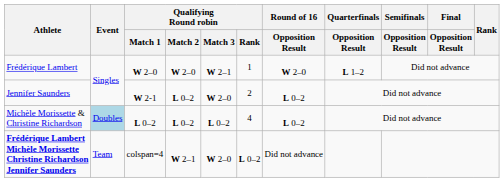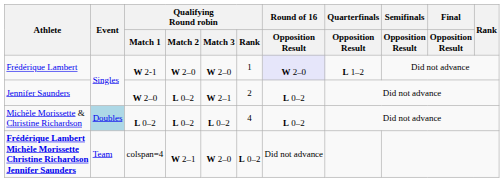(145, 73) W 2–0 -> (145, 73) W 2-1
(219, 73) W 2–1 -> (219, 73) W 2–0
(294, 73) no background -> (294, 73) lavender background
(145, 98) W 2-1 -> (145, 98) W 2–0
(219, 98) W 2–0 -> (219, 98) W 2–1
